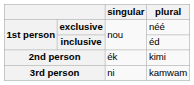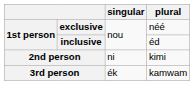(112, 57) ék -> (111, 57) ni
(111, 73) ni -> (112, 73) ék
